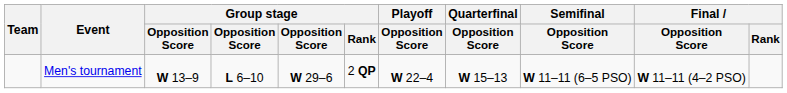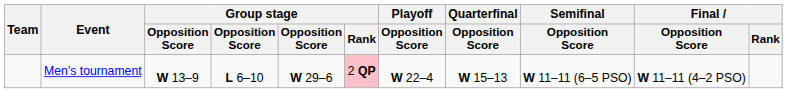(362, 72) no background -> (362, 72) pink background
